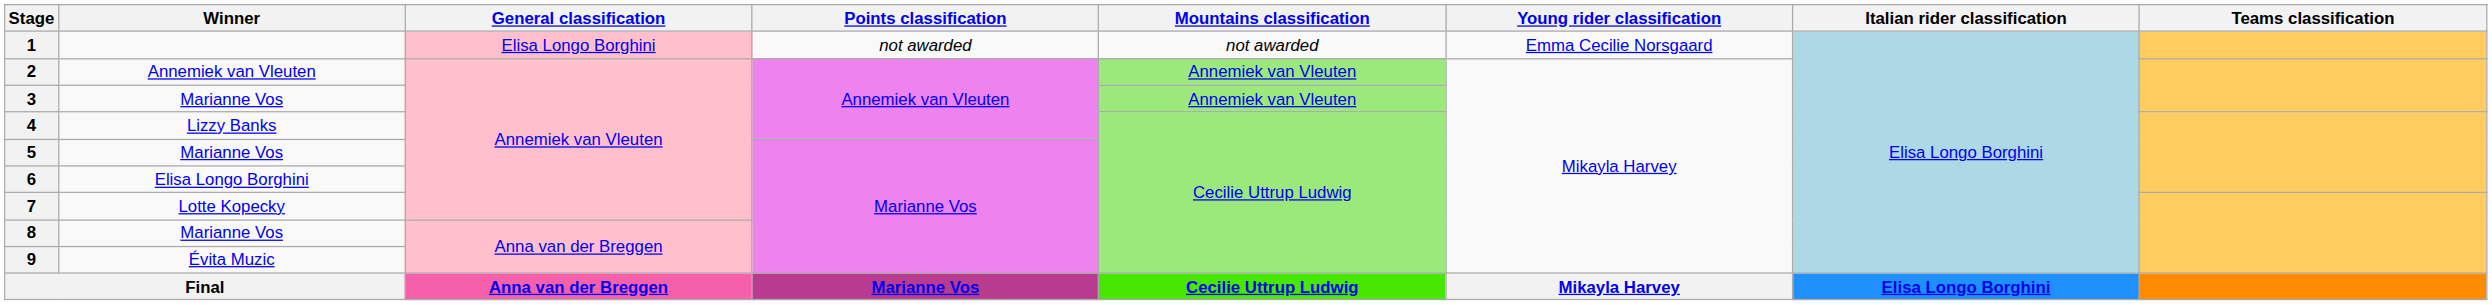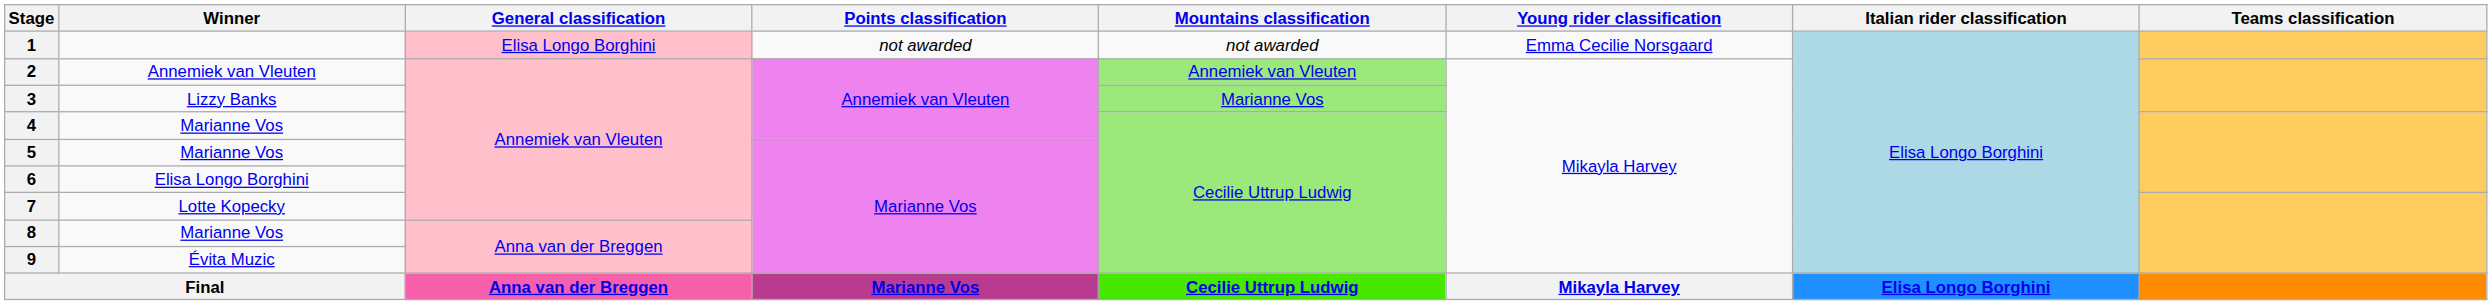(232, 99) Marianne Vos -> (232, 99) Lizzy Banks
(1272, 99) Annemiek van Vleuten -> (1272, 99) Marianne Vos
(232, 126) Lizzy Banks -> (232, 126) Marianne Vos
